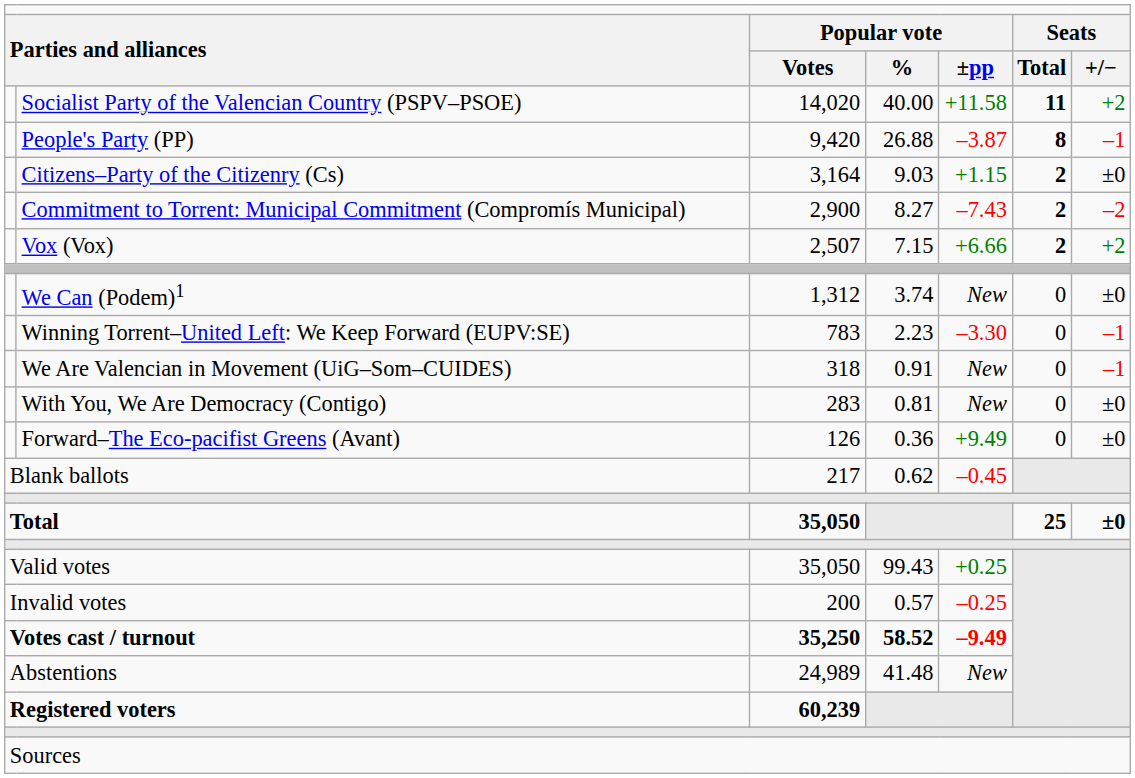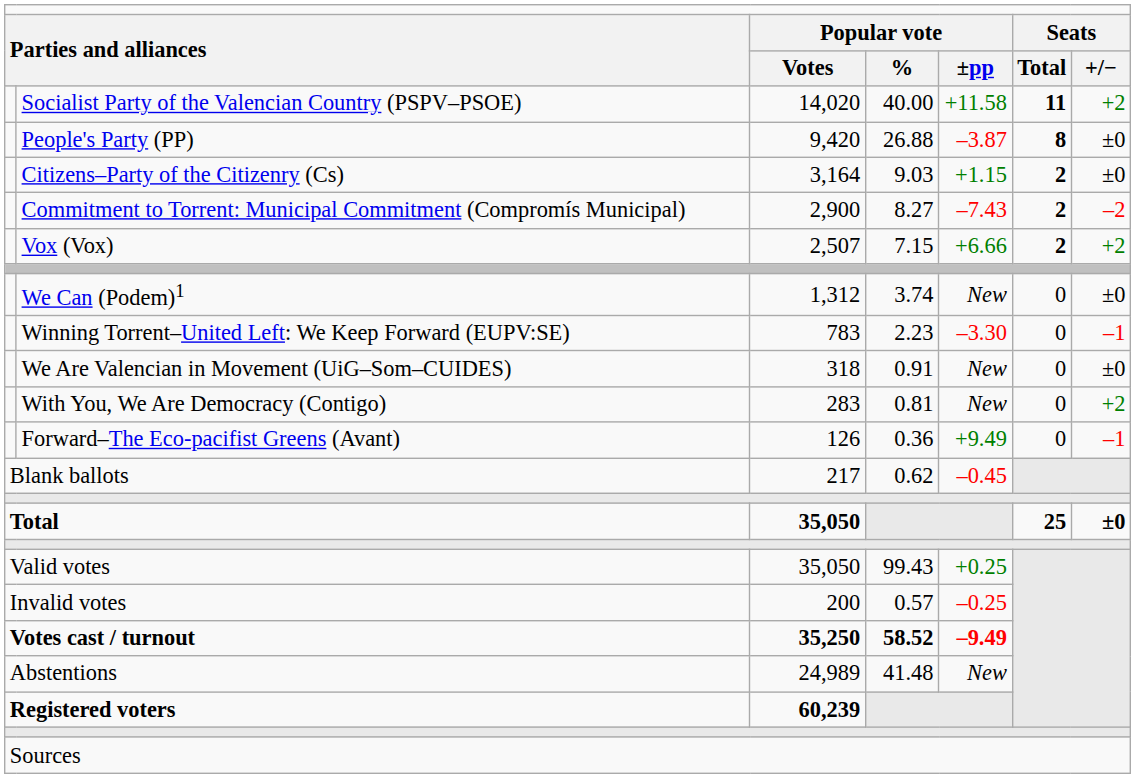(1114, 139) –1 -> (1114, 139) ±0
(1114, 368) –1 -> (1114, 368) ±0
(1114, 404) ±0 -> (1114, 404) +2
(1114, 439) ±0 -> (1114, 439) –1
